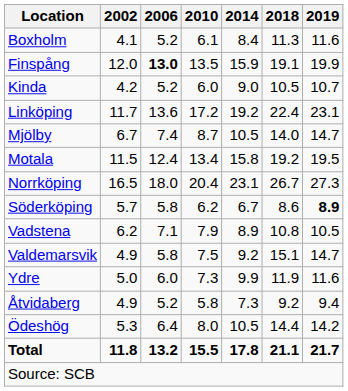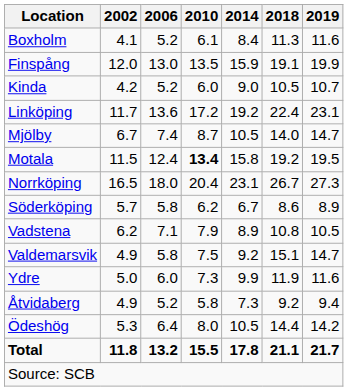(163, 64) bold -> (163, 64) normal
(204, 159) normal -> (204, 159) bold
(329, 207) bold -> (329, 207) normal
